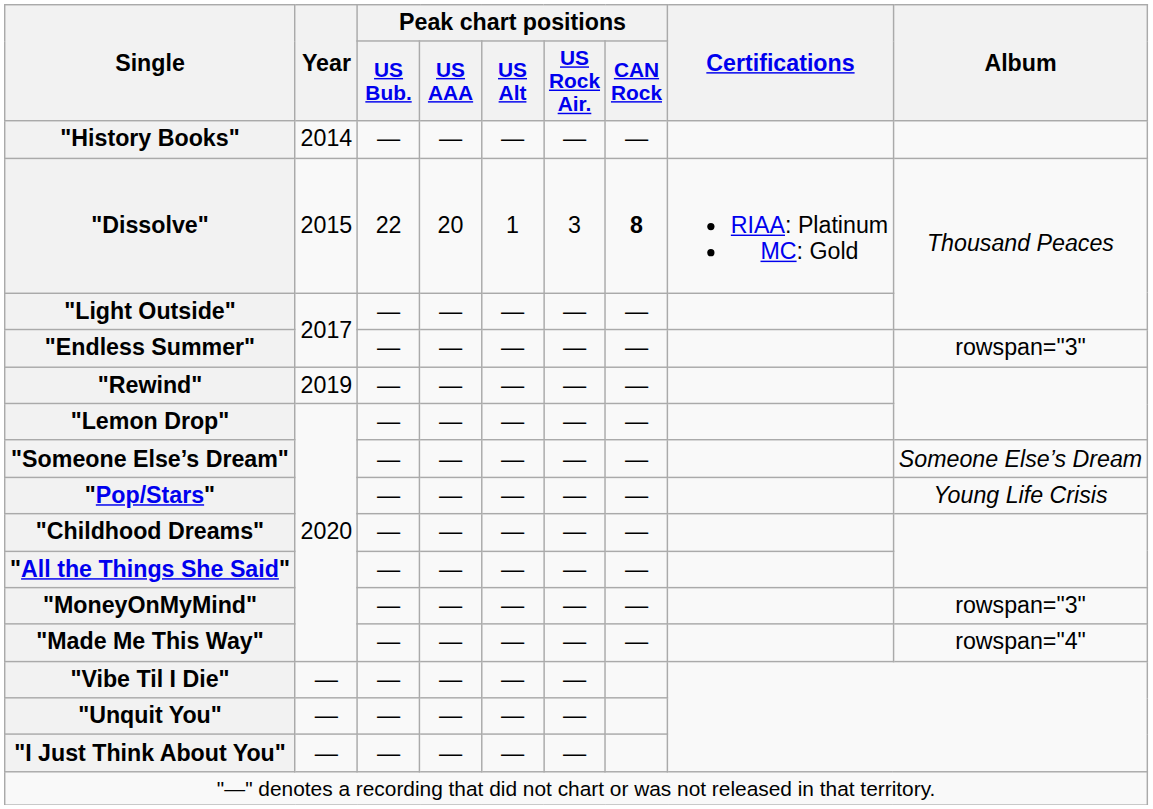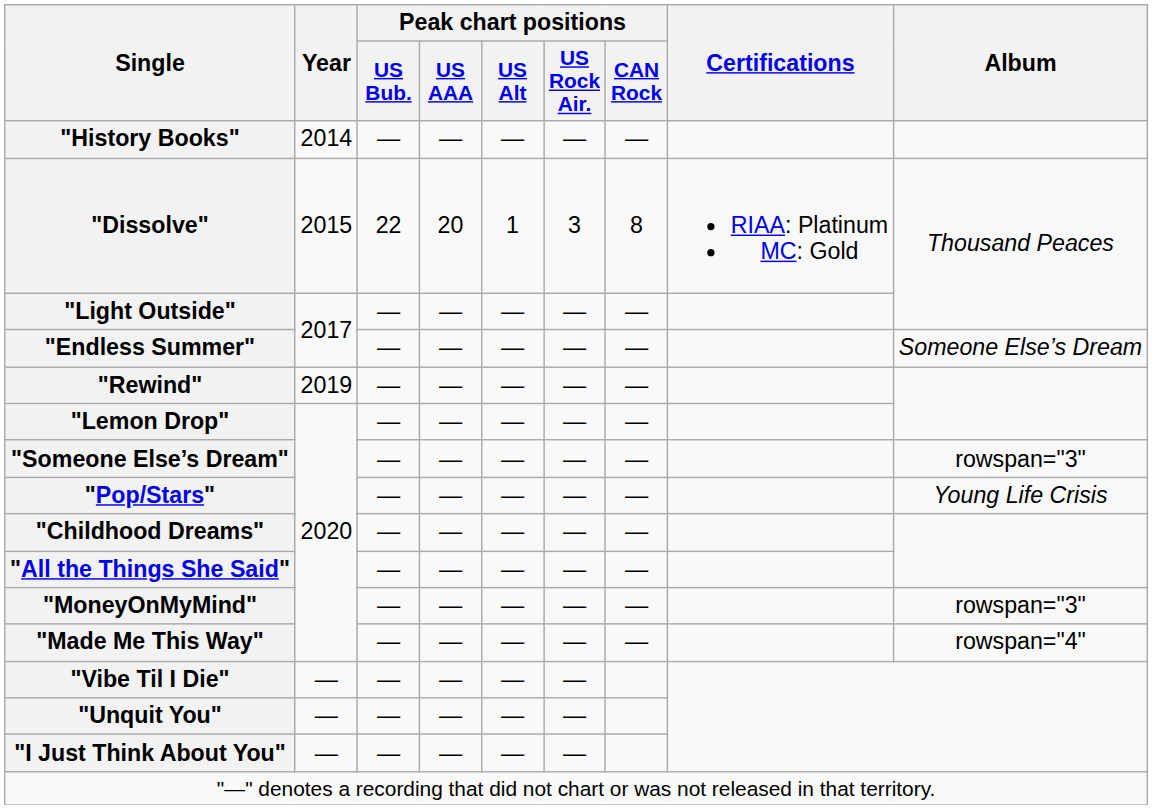(636, 225) bold -> (636, 225) normal
(1020, 348) rowspan="3" -> (1020, 348) Someone Else’s Dream
(1020, 458) Someone Else’s Dream -> (1020, 458) rowspan="3"
